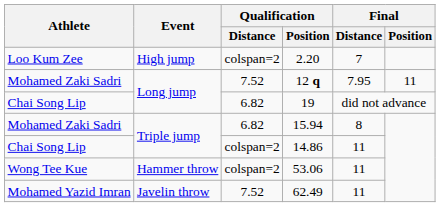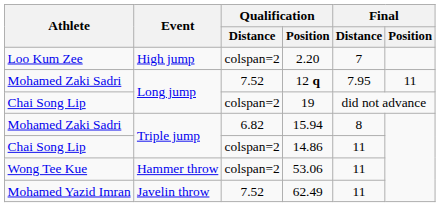(252, 103) 6.82 -> (252, 103) colspan=2
